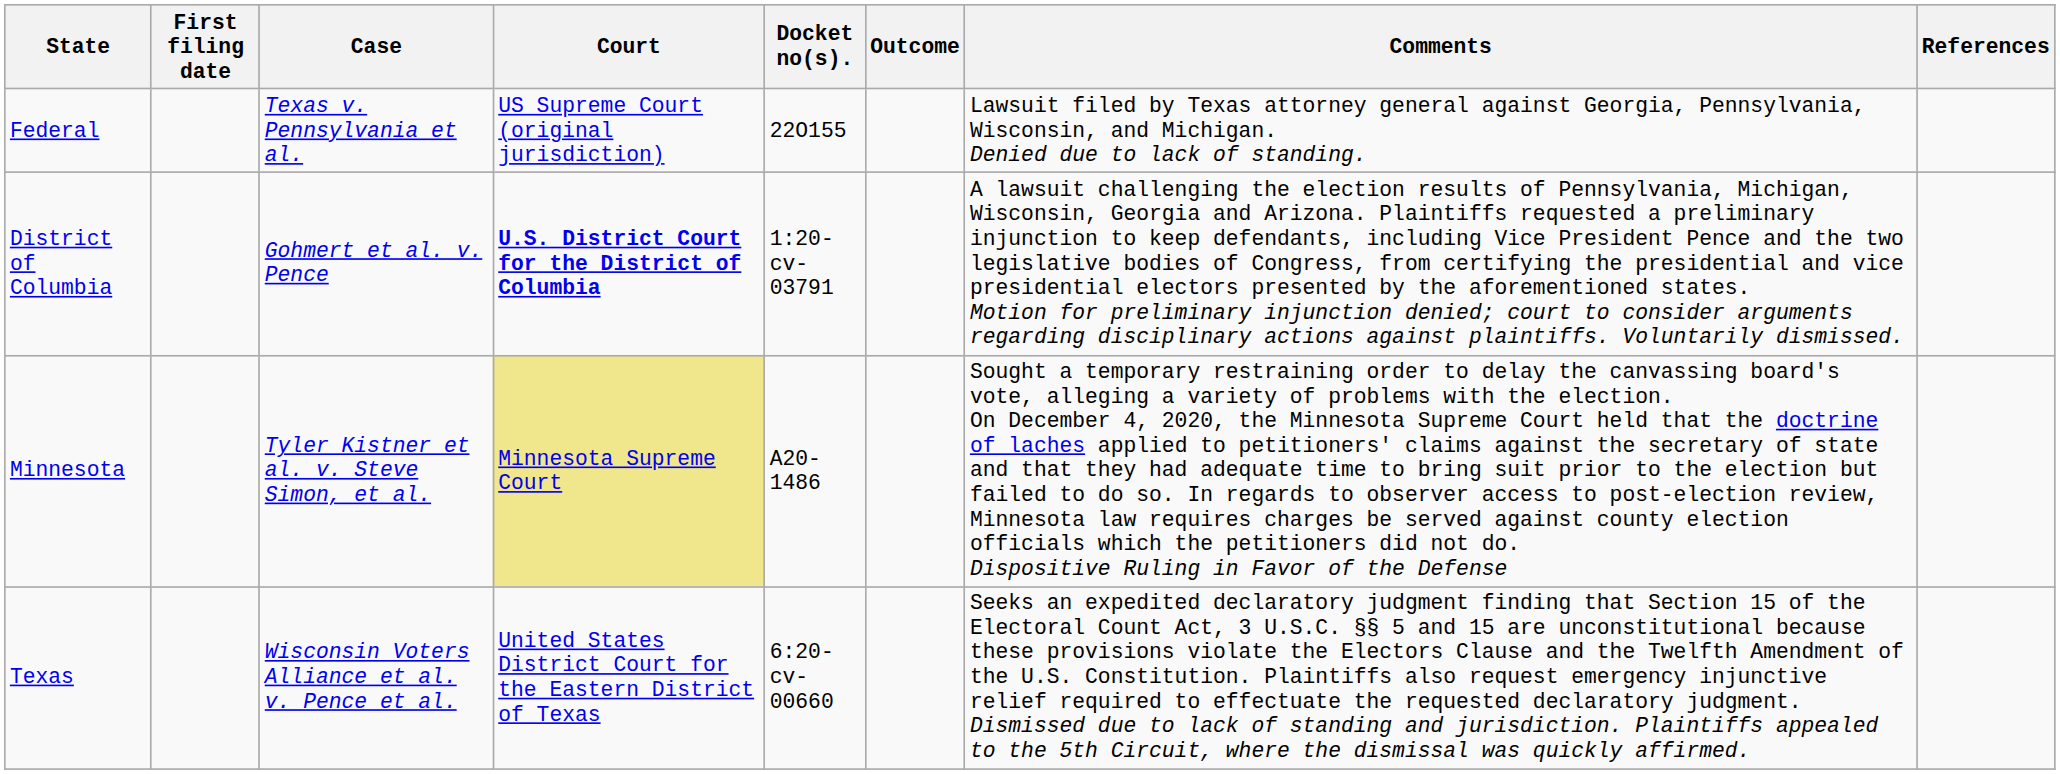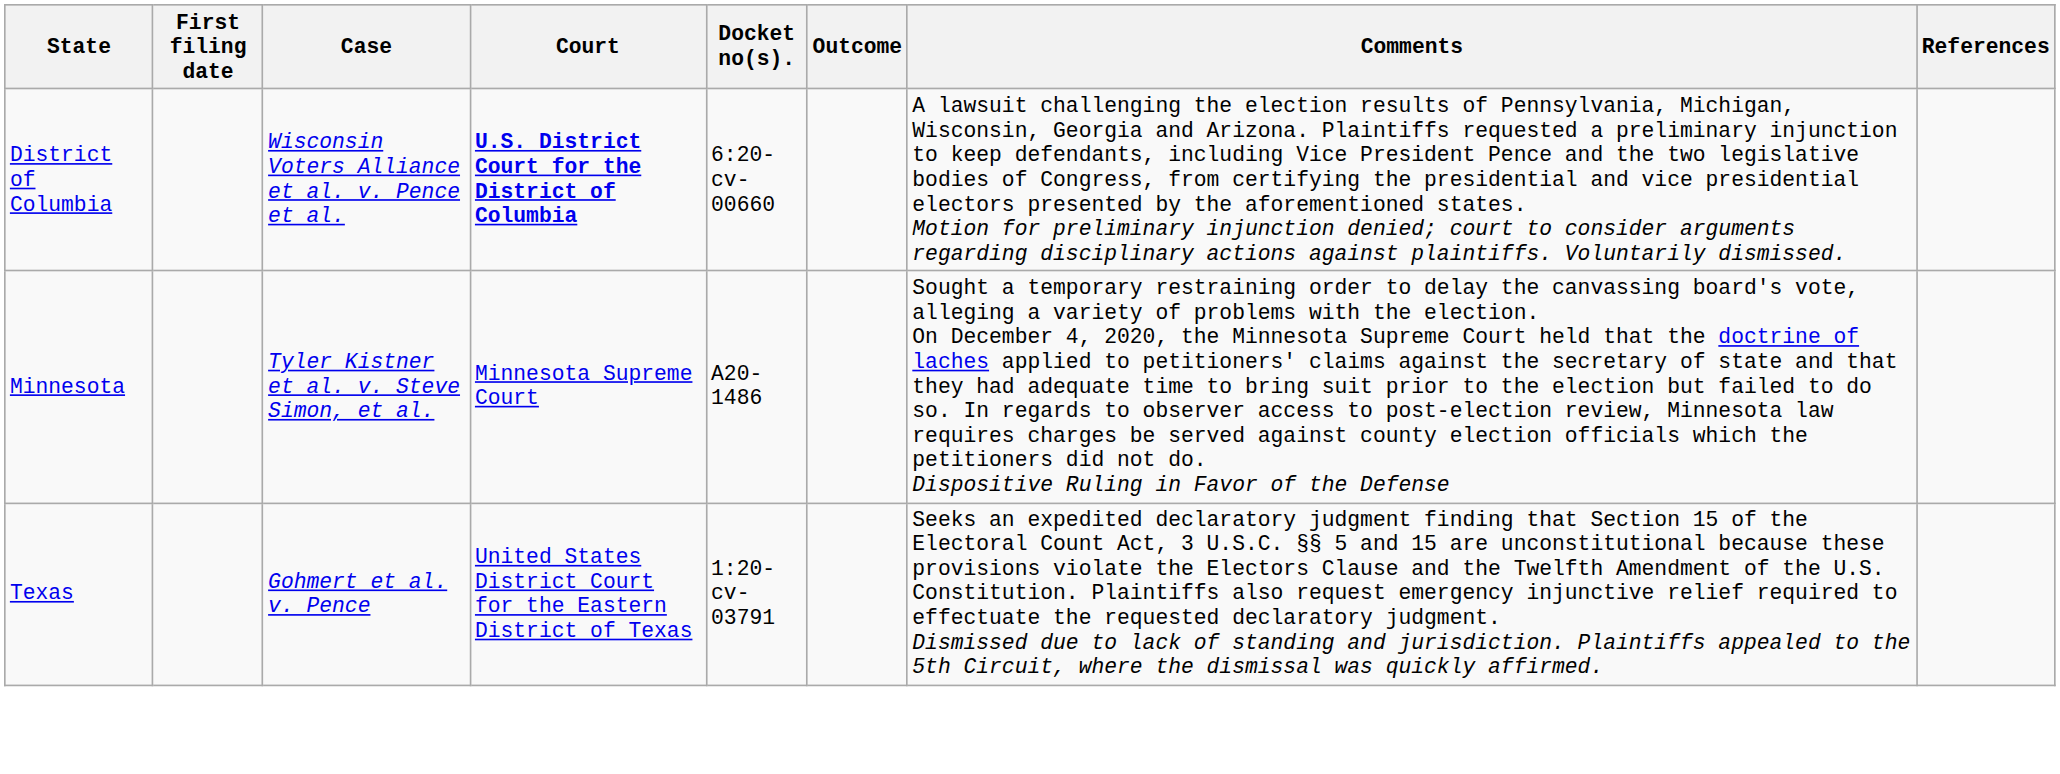- row: (55, 131)
(374, 264) Gohmert et al. v. Pence -> (364, 180) Wisconsin Voters Alliance et al. v. Pence et al.
(802, 264) 1:20-cv-03791 -> (743, 180) 6:20-cv-00660
(607, 471) khaki background -> (584, 387) no background
(367, 678) Wisconsin Voters Alliance et al. v. Pence et al. -> (358, 594) Gohmert et al. v. Pence
(802, 678) 6:20-cv-00660 -> (743, 594) 1:20-cv-03791
